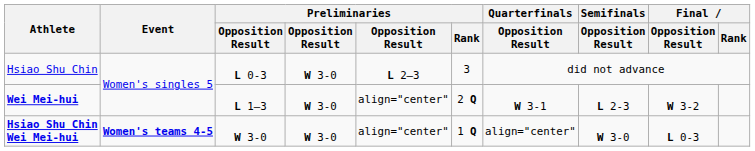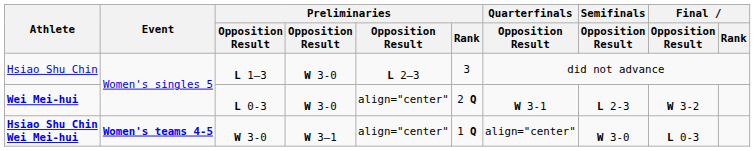(251, 75) L 0-3 -> (251, 75) L 1–3
(251, 106) L 1–3 -> (251, 106) L 0-3
(320, 137) W 3-0 -> (320, 137) W 3–1
